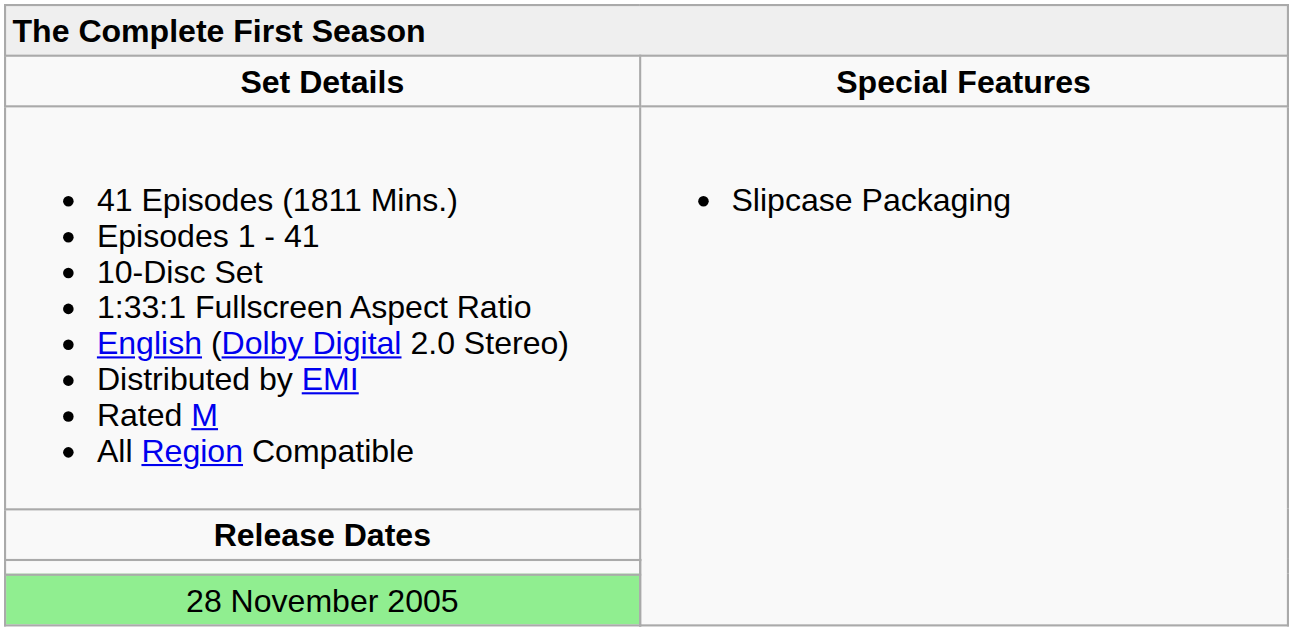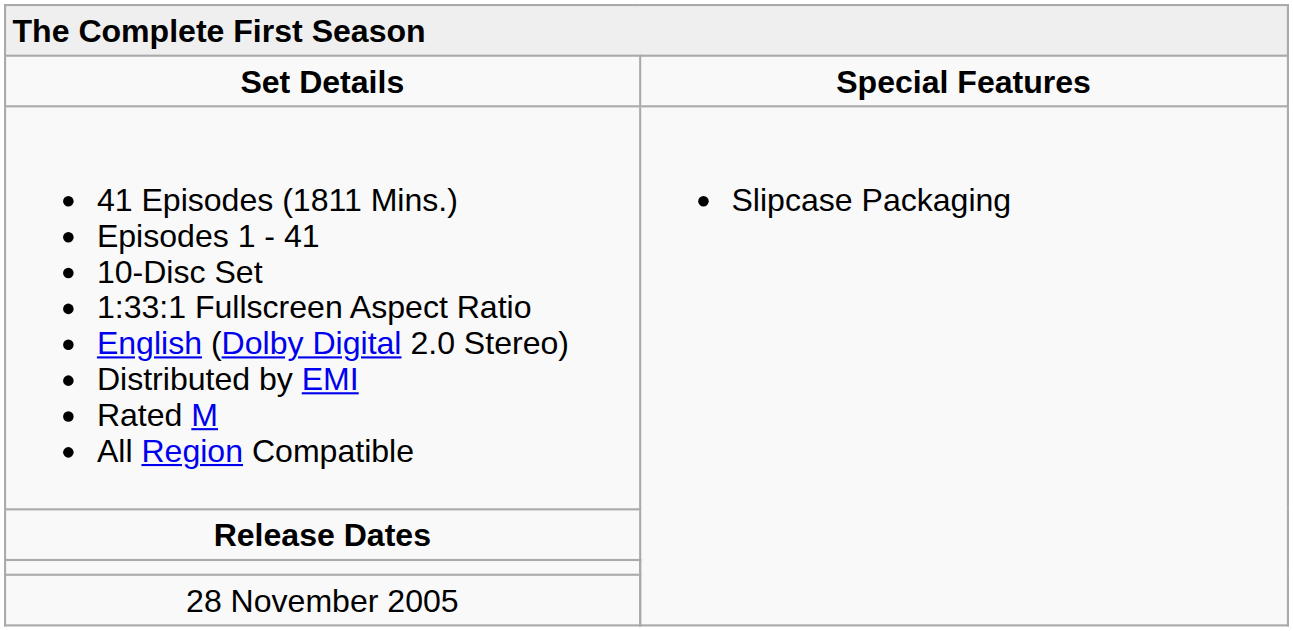(322, 600) lightgreen background -> (322, 600) no background
